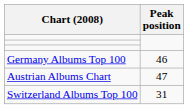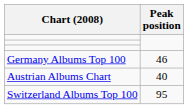(162, 76) 47 -> (162, 76) 40
(162, 94) 31 -> (162, 94) 95
